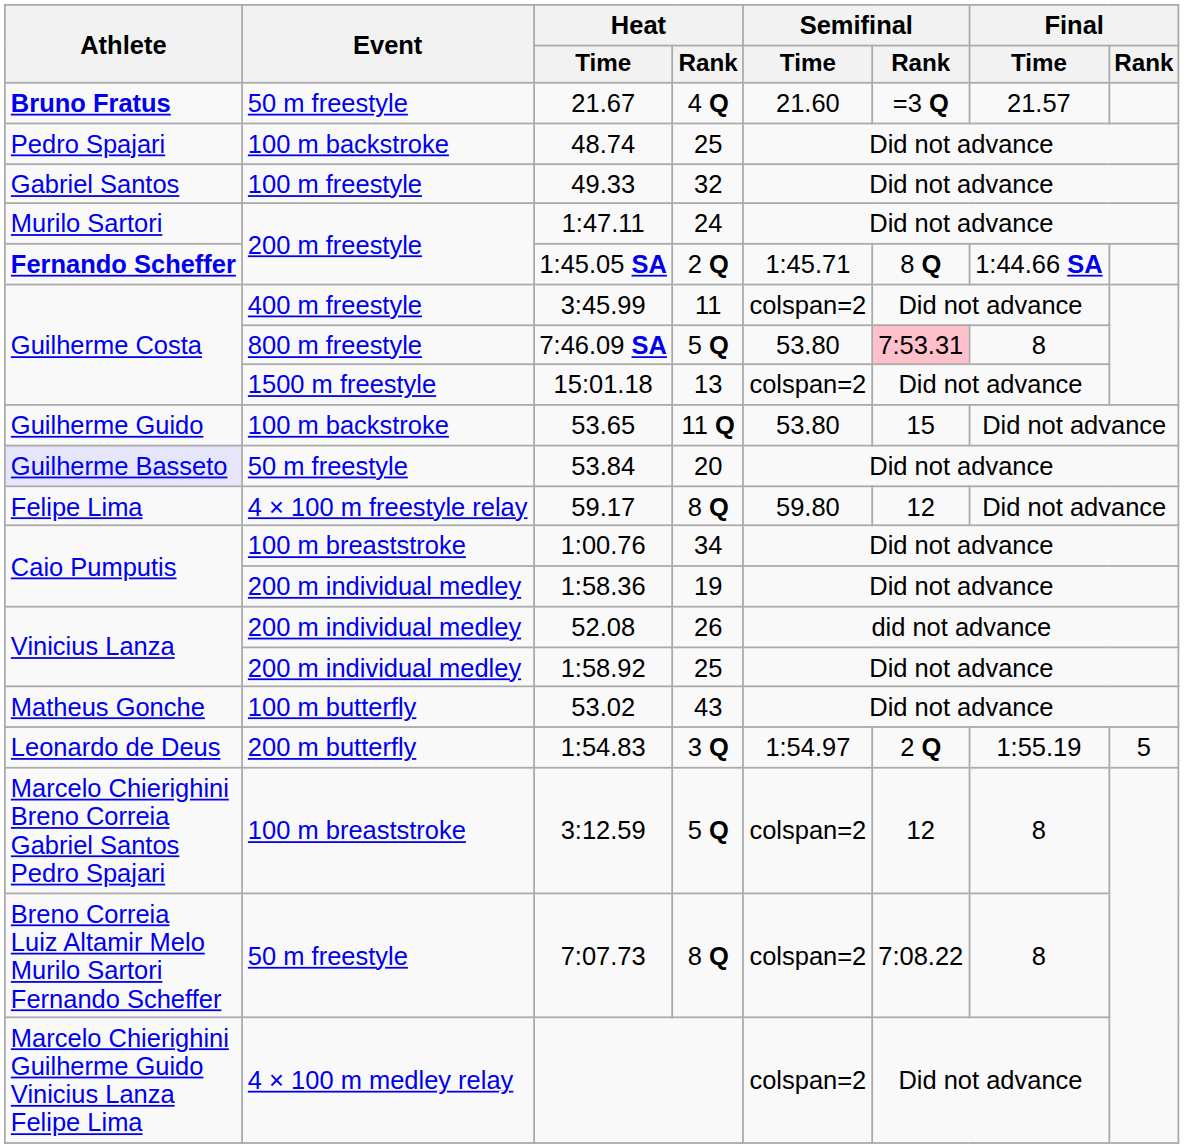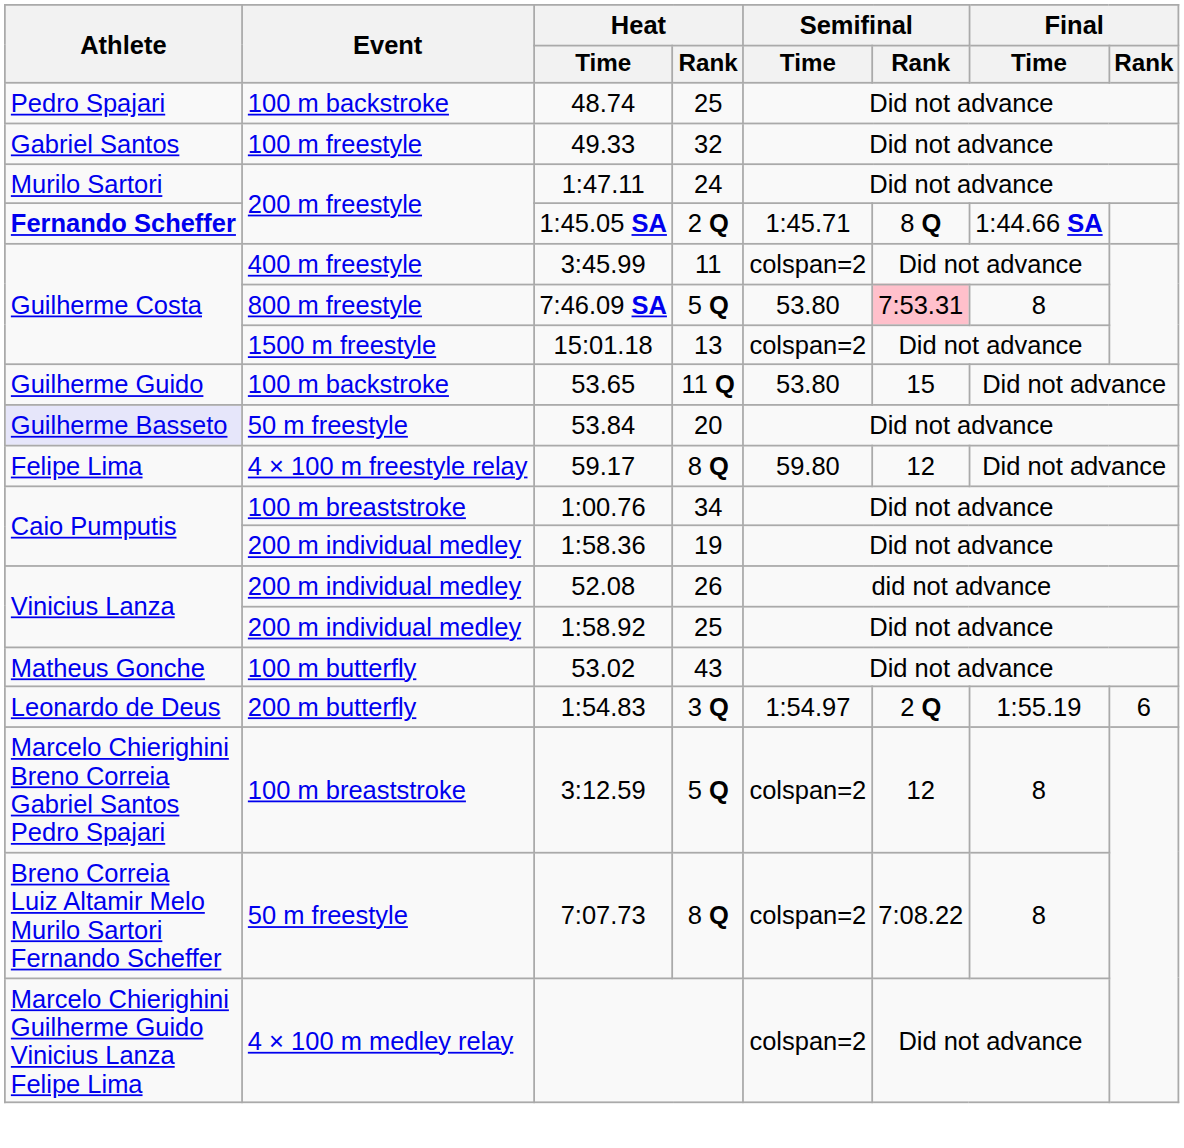- row: (603, 104)
(1144, 748) 5 -> (1144, 708) 6
